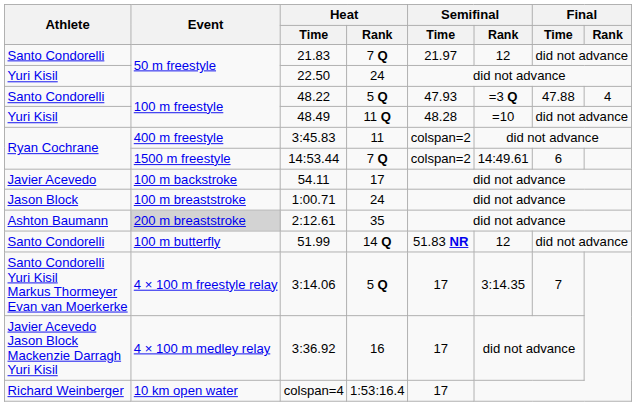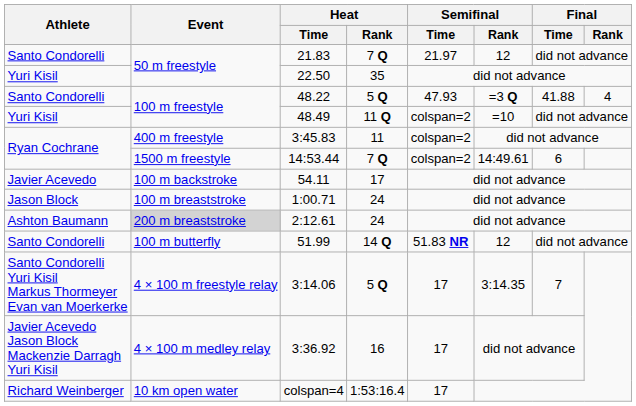(377, 76) 24 -> (377, 76) 35
(558, 97) 47.88 -> (558, 97) 41.88
(441, 118) 48.28 -> (441, 118) colspan=2
(377, 221) 35 -> (377, 221) 24
